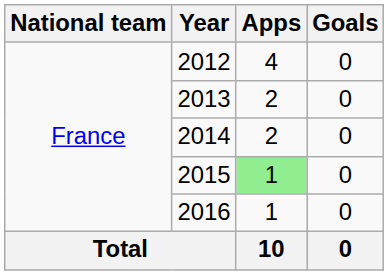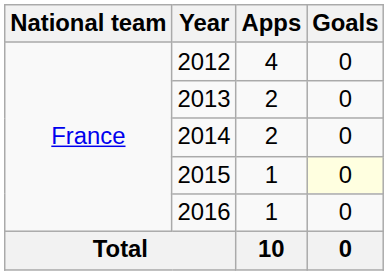(271, 174) lightgreen background -> (271, 174) no background
(345, 174) no background -> (345, 174) lightyellow background
